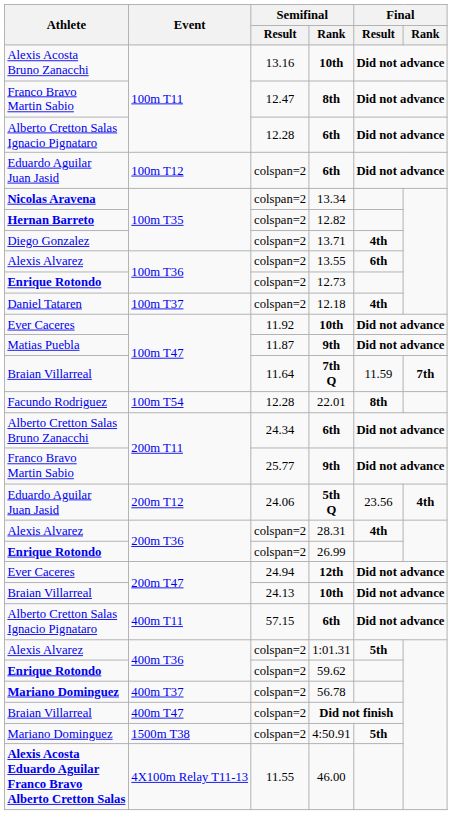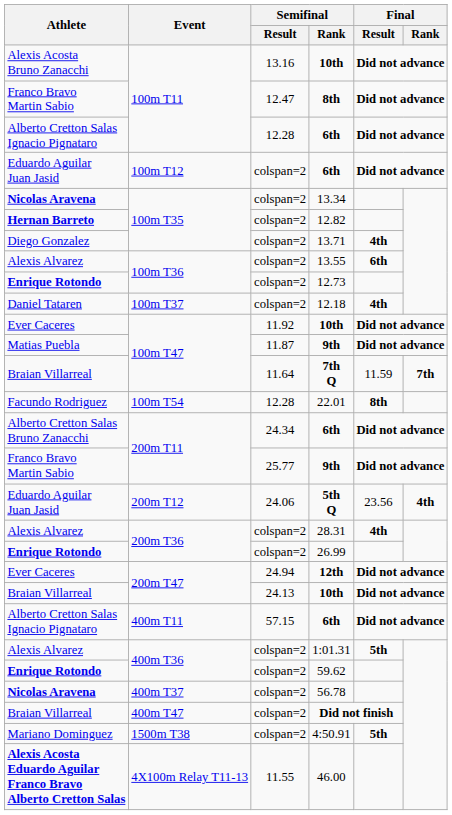(63, 692) Mariano Dominguez -> (52, 692) Nicolas Aravena
